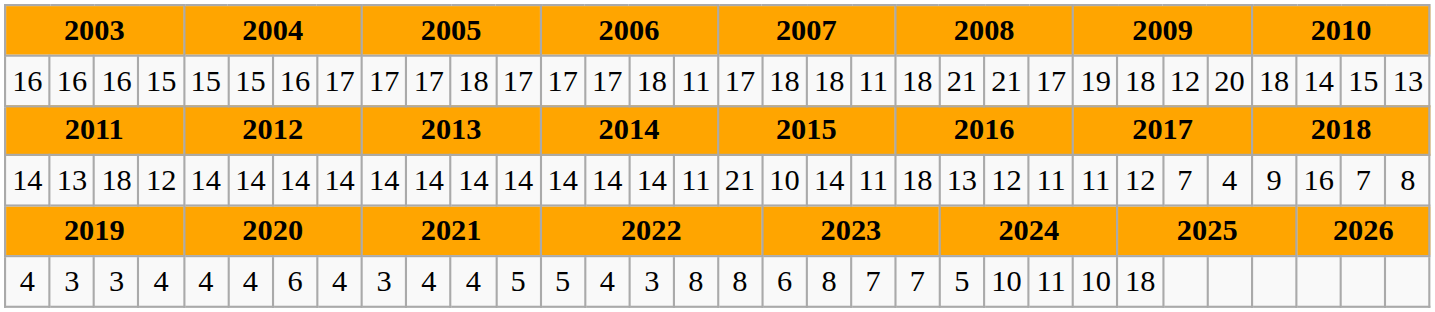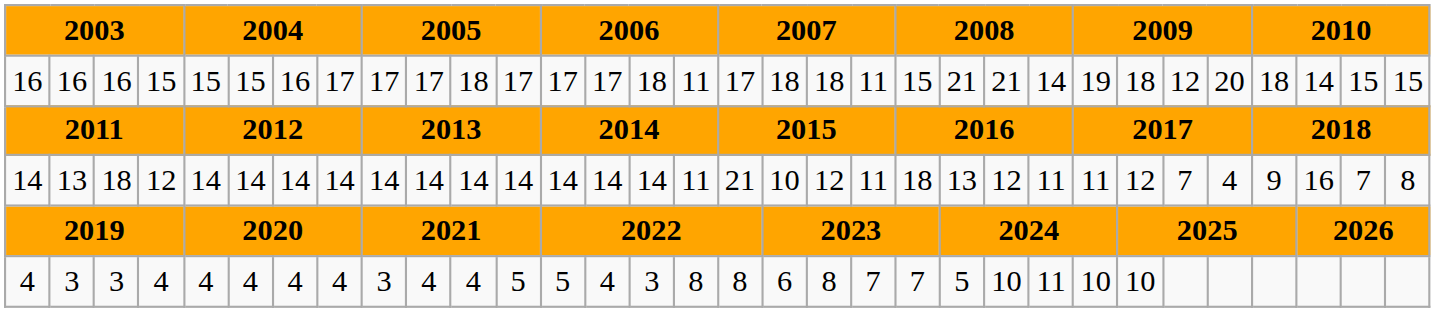(917, 80) 18 -> (917, 80) 15
(1051, 80) 17 -> (1051, 80) 14
(1408, 80) 13 -> (1408, 80) 15
(829, 180) 14 -> (829, 180) 12
(295, 280) 6 -> (295, 280) 4
(1140, 280) 18 -> (1140, 280) 10
